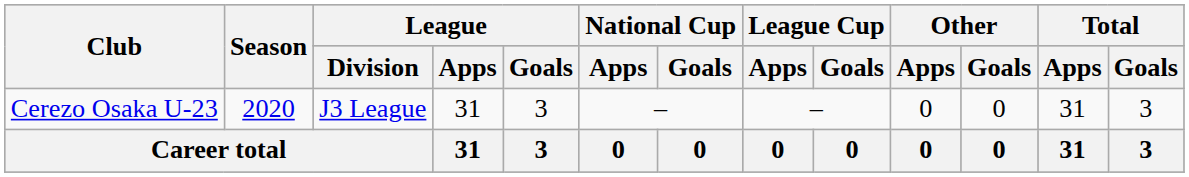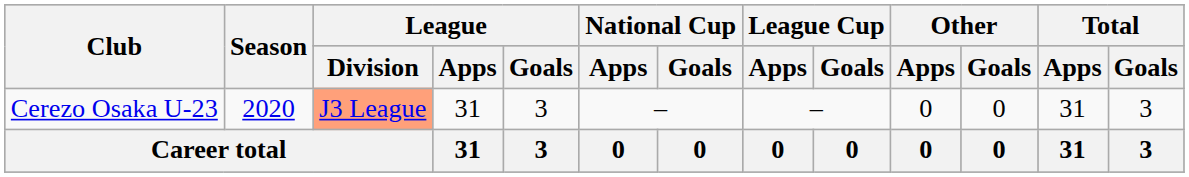(373, 108) no background -> (373, 108) lightsalmon background
